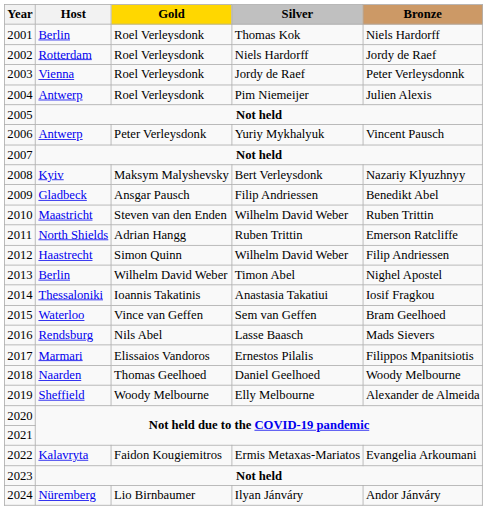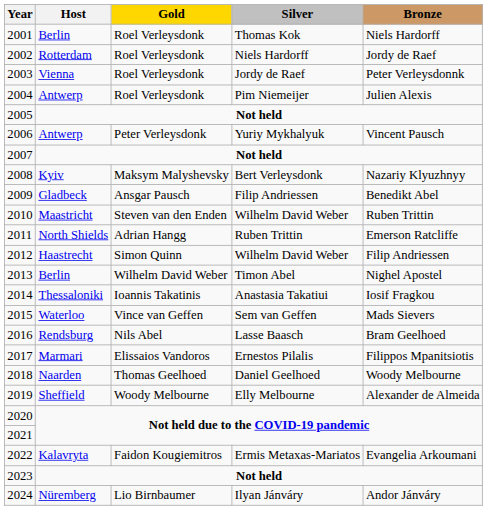(406, 315) Bram Geelhoed -> (400, 315) Mads Sievers
(400, 335) Mads Sievers -> (406, 335) Bram Geelhoed
